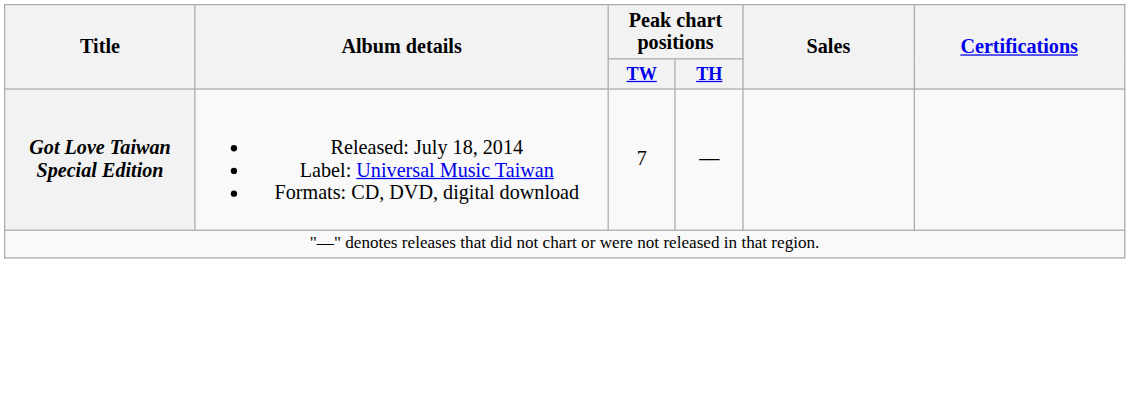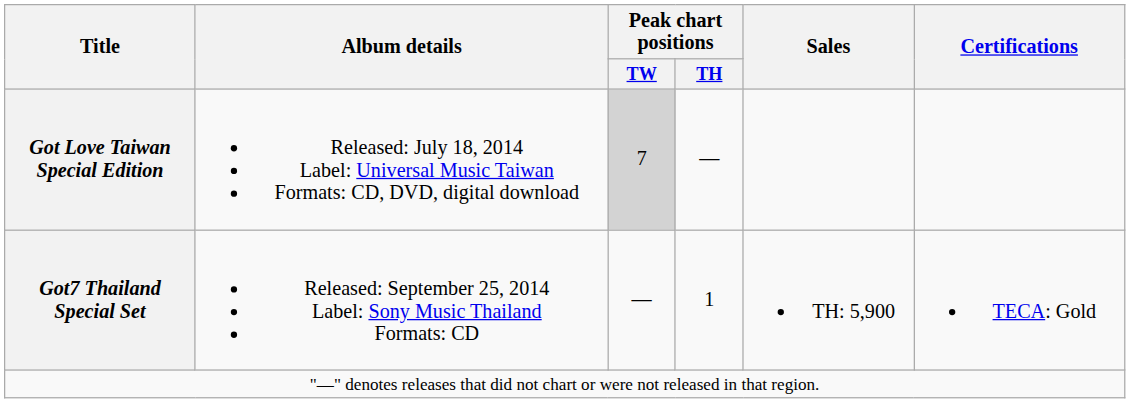(642, 159) no background -> (642, 159) lightgrey background
+ row: (100, 299)
